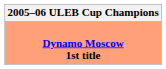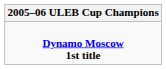(83, 49) lightsalmon background -> (83, 49) no background
